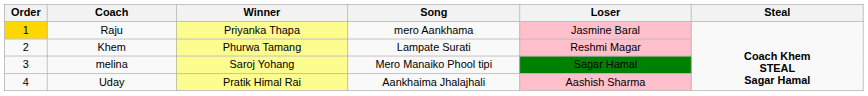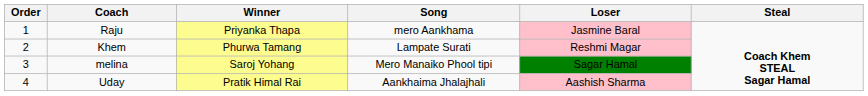(26, 30) gold background -> (26, 30) no background
